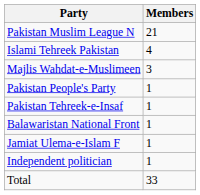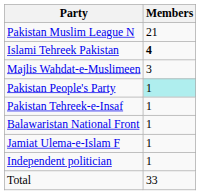(149, 50) normal -> (149, 50) bold
(149, 87) no background -> (149, 87) paleturquoise background
